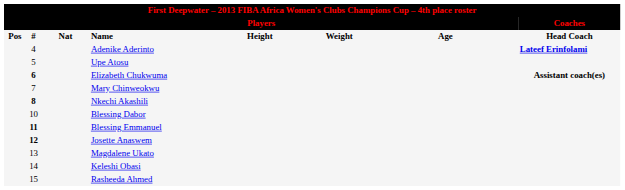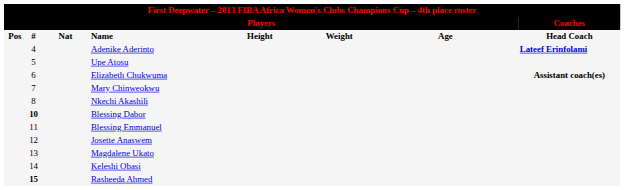(34, 75) bold -> (34, 75) normal
(34, 101) bold -> (34, 101) normal
(34, 114) normal -> (34, 114) bold
(34, 127) bold -> (34, 127) normal
(34, 140) bold -> (34, 140) normal
(34, 179) normal -> (34, 179) bold
